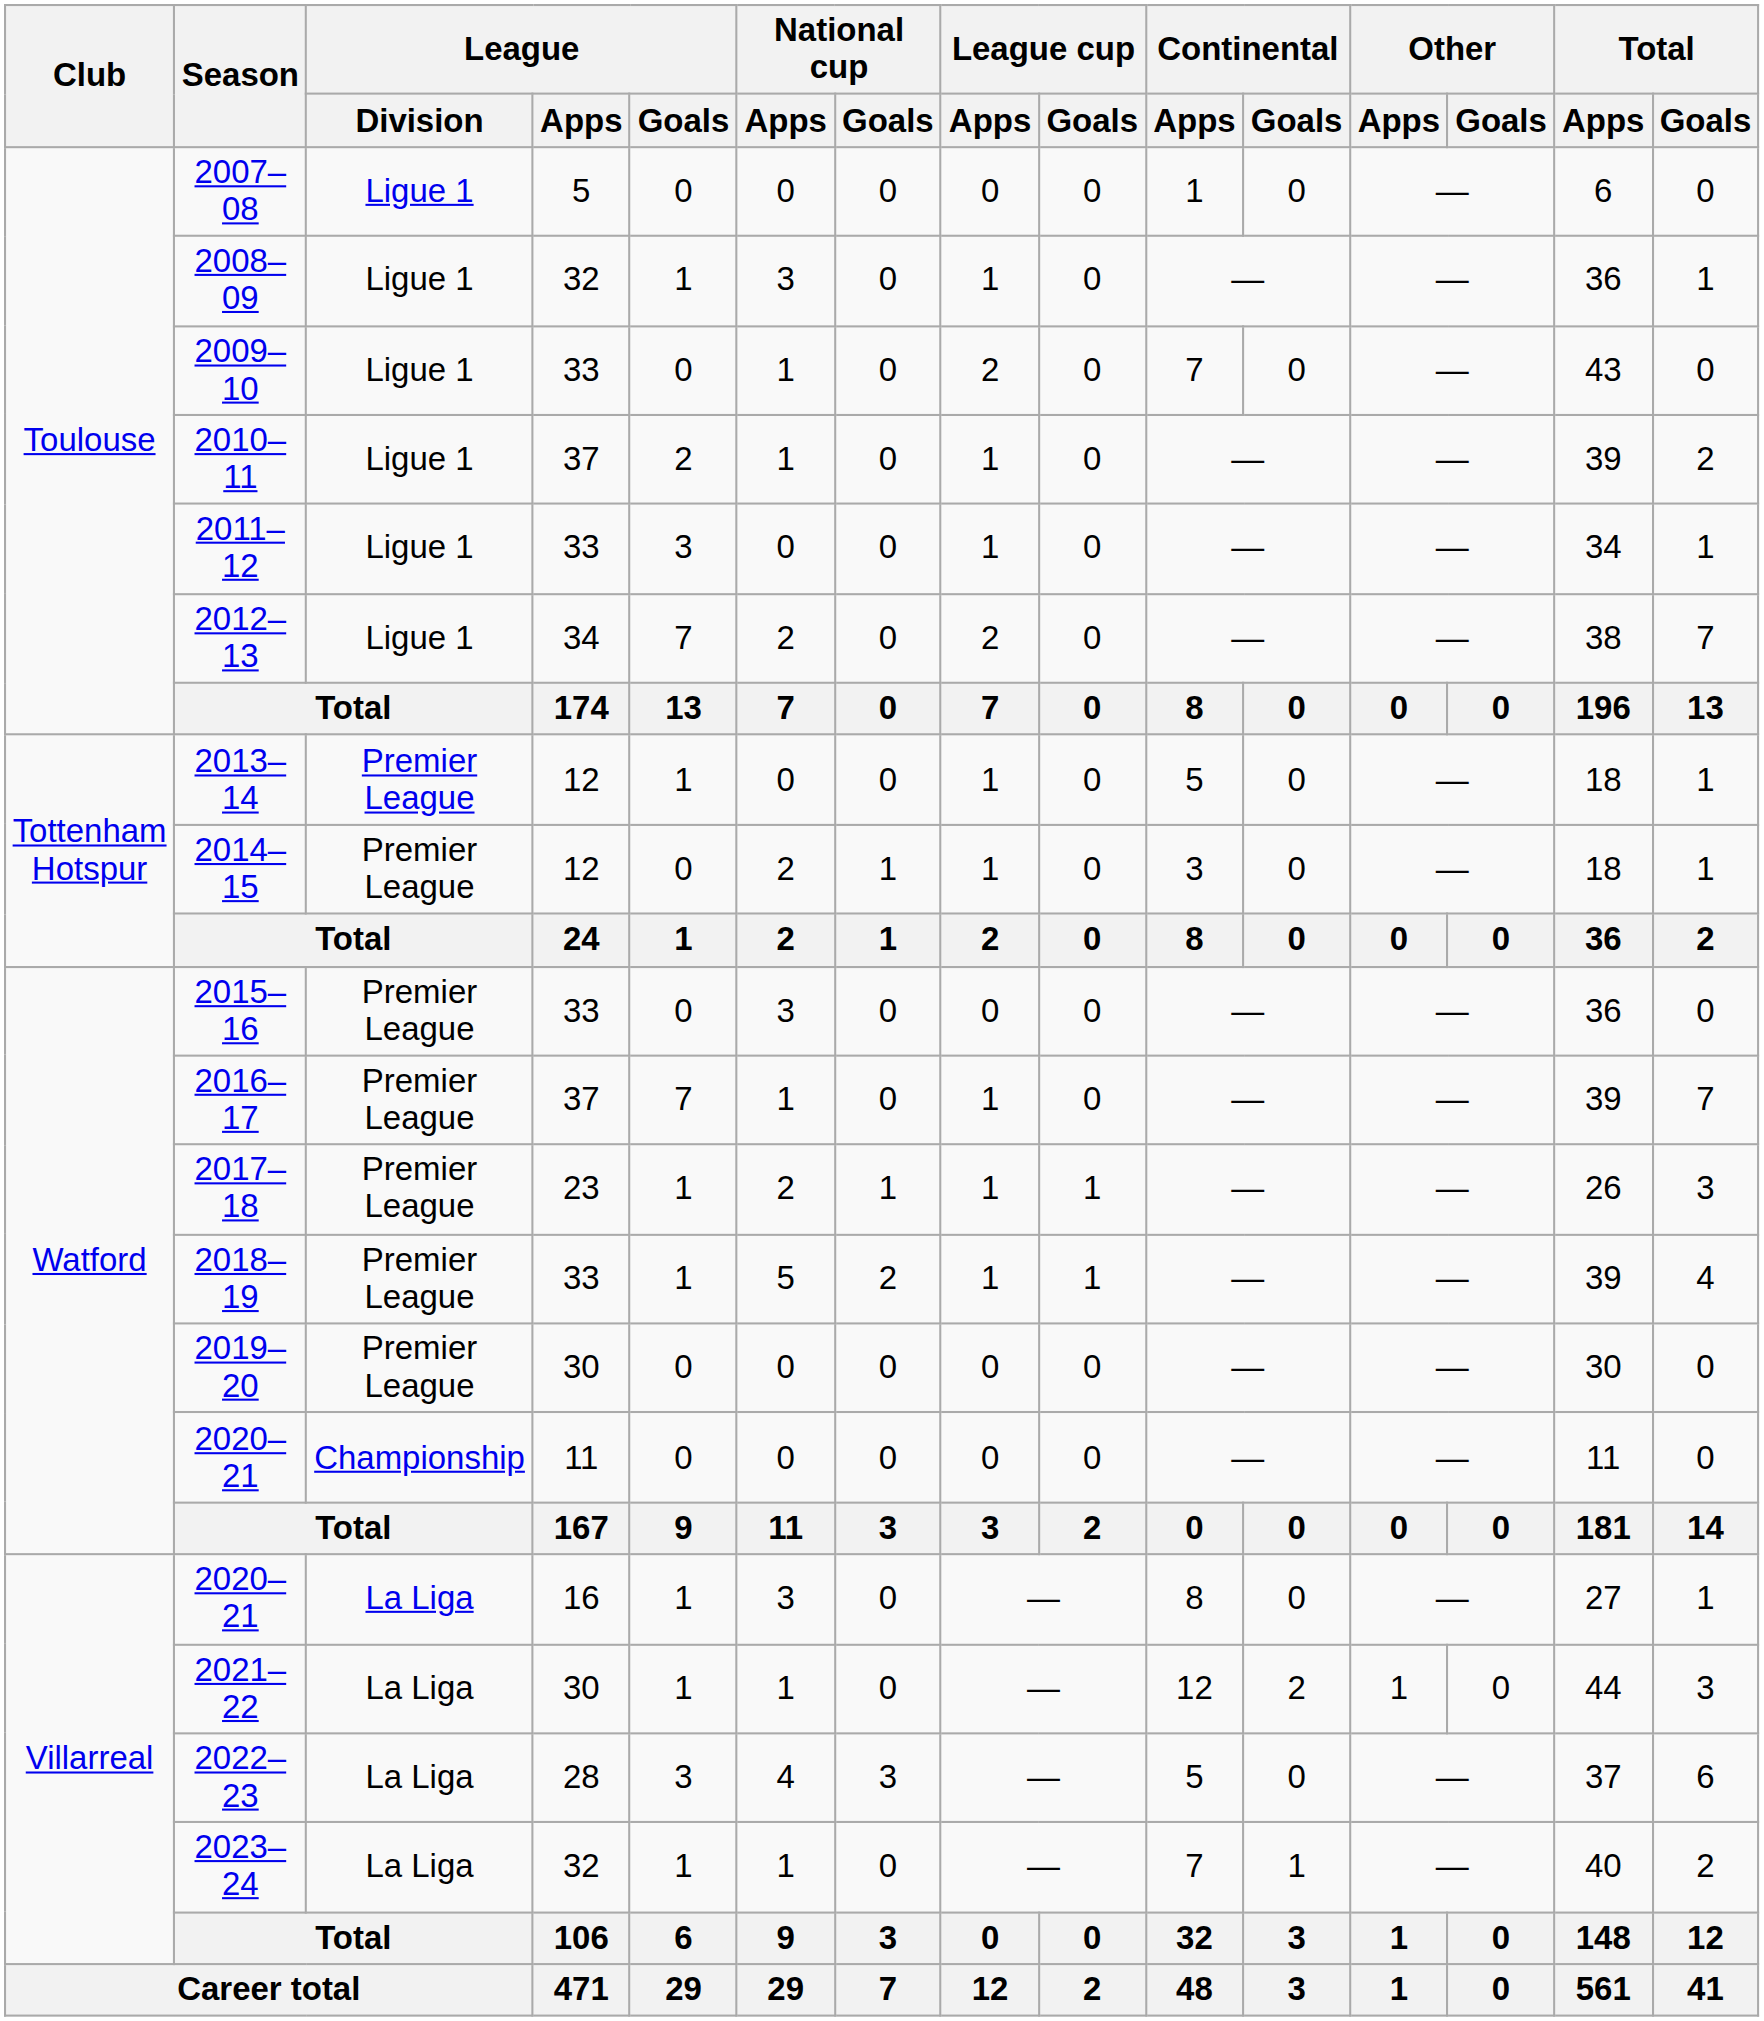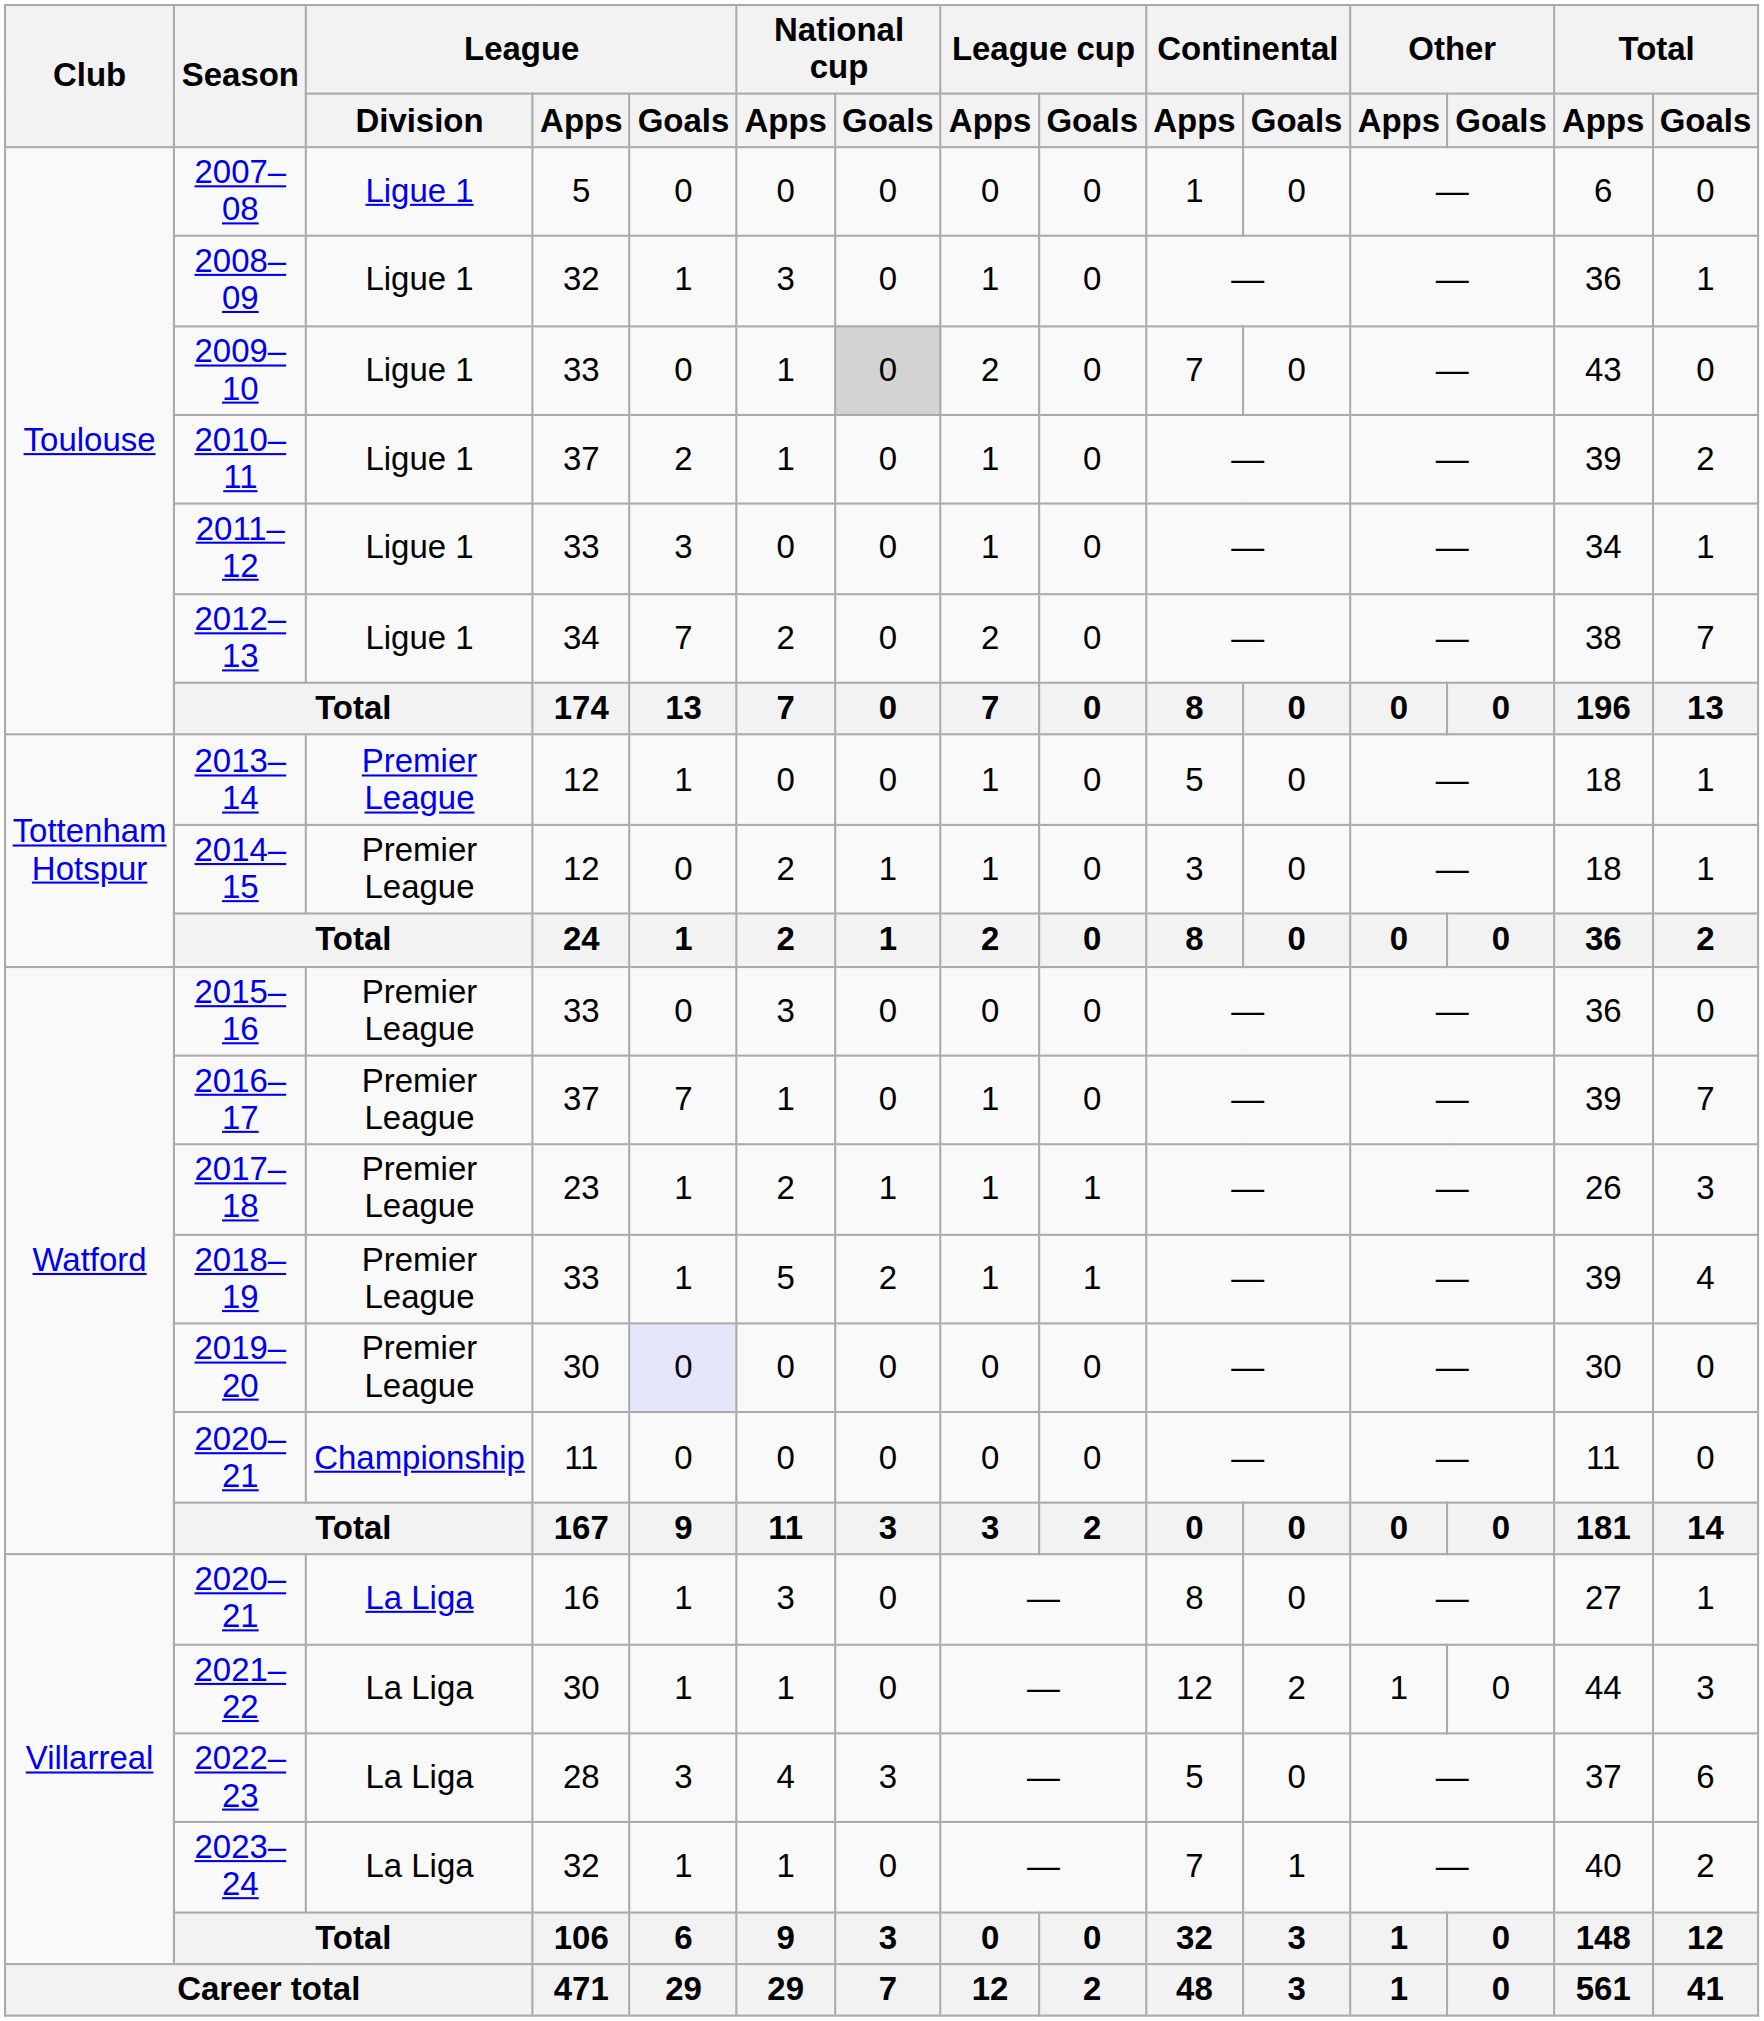(888, 369) no background -> (888, 369) lightgrey background
(683, 1367) no background -> (683, 1367) lavender background
